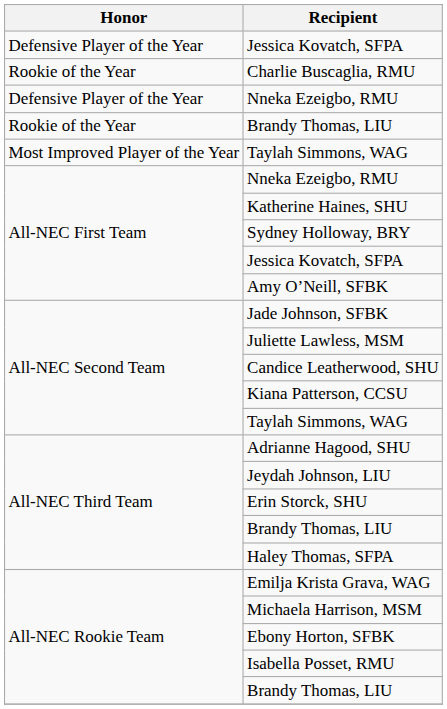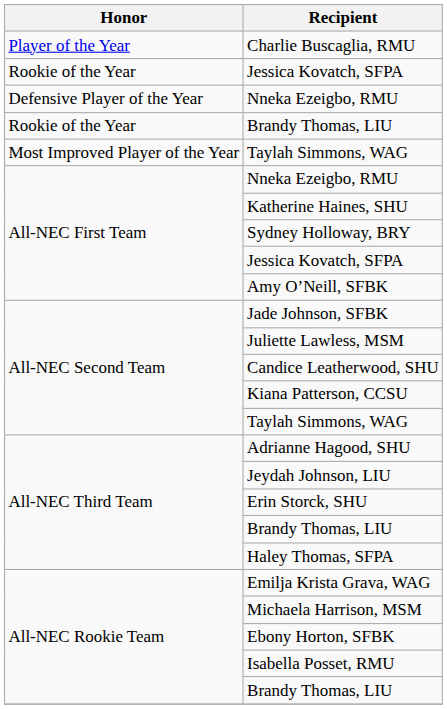(106, 44) Defensive Player of the Year -> (69, 44) Player of the Year
(325, 44) Jessica Kovatch, SFPA -> (331, 44) Charlie Buscaglia, RMU
(331, 71) Charlie Buscaglia, RMU -> (325, 71) Jessica Kovatch, SFPA
